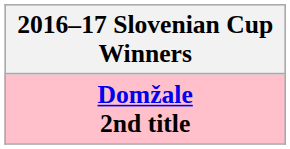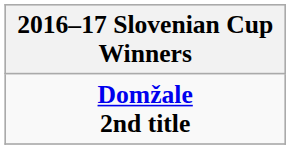(145, 108) pink background -> (145, 108) no background
